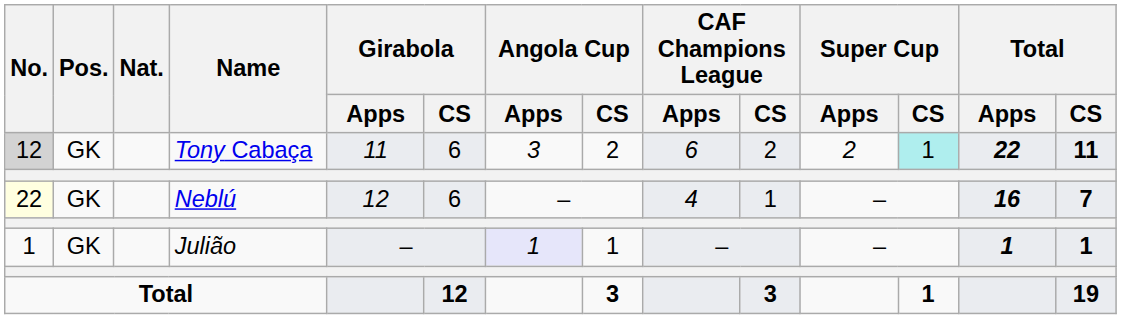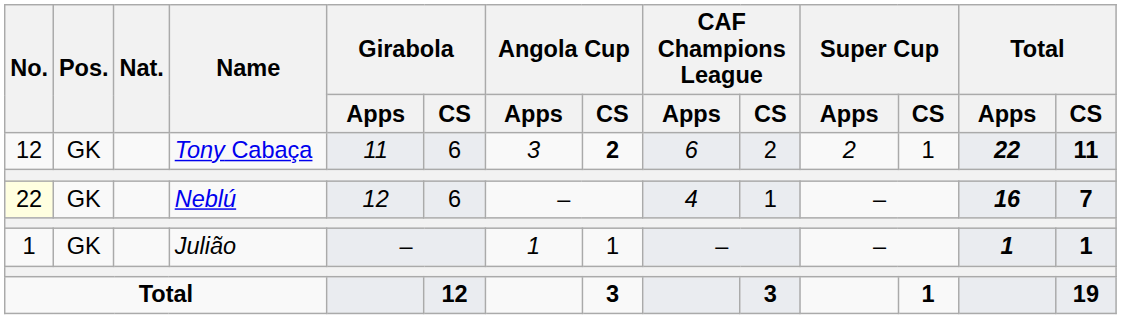(29, 150) lightgrey background -> (29, 150) no background
(612, 150) normal -> (612, 150) bold
(928, 150) paleturquoise background -> (928, 150) no background
(534, 246) lavender background -> (534, 246) no background
